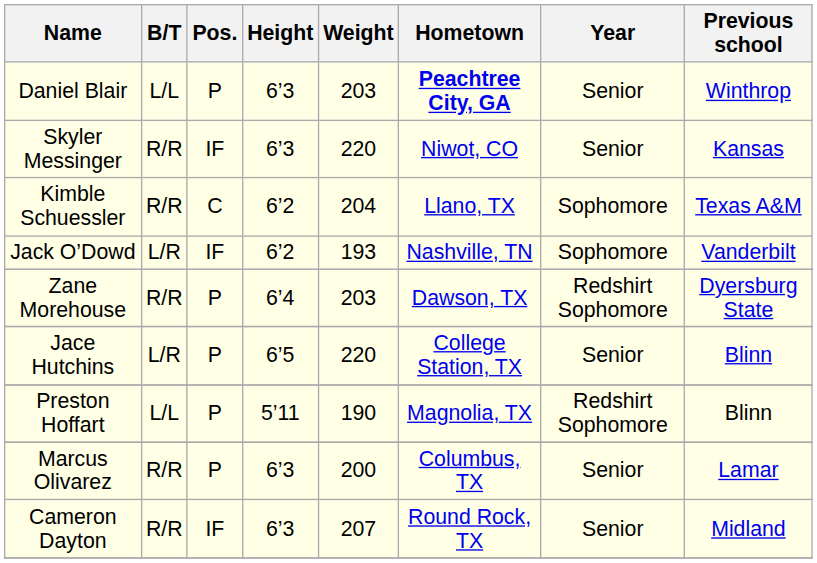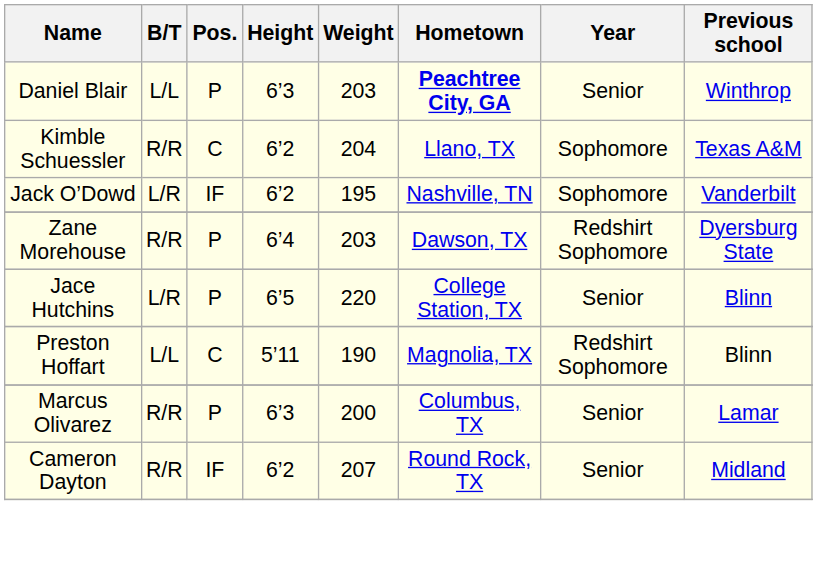- row: (73, 148)
(358, 252) 193 -> (358, 194) 195
(215, 413) P -> (215, 355) C
(280, 528) 6’3 -> (280, 470) 6’2
